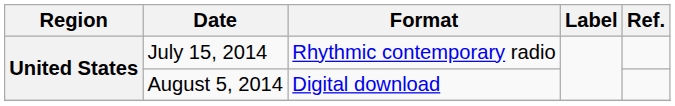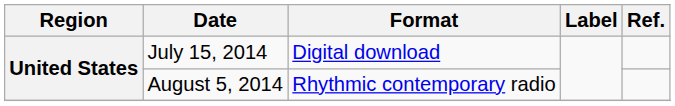(424, 52) Rhythmic contemporary radio -> (366, 52) Digital download
(366, 84) Digital download -> (424, 84) Rhythmic contemporary radio
